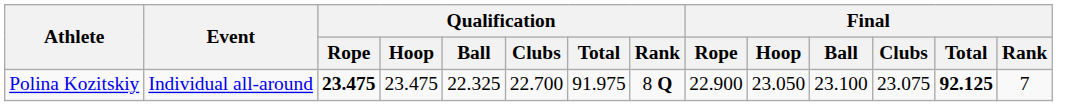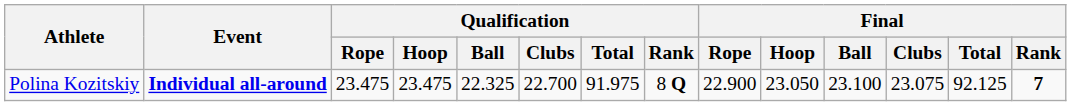(231, 85) normal -> (238, 85) bold
(349, 85) bold -> (363, 85) normal
(966, 85) bold -> (980, 85) normal
(1025, 85) normal -> (1038, 85) bold
